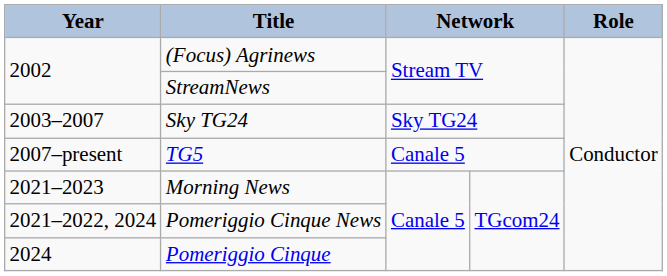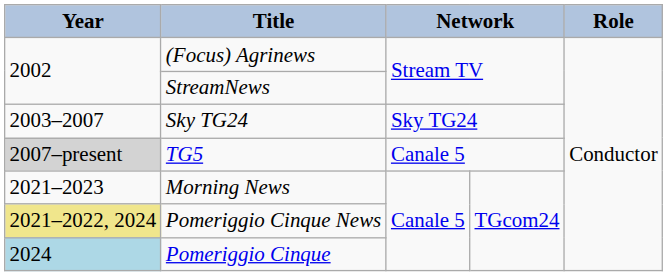(66, 154) no background -> (66, 154) lightgrey background
(83, 220) no background -> (83, 220) khaki background
(30, 253) no background -> (30, 253) lightblue background
